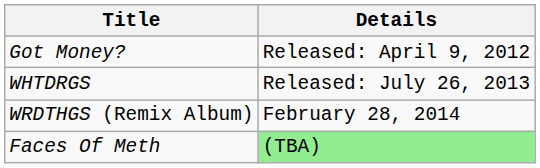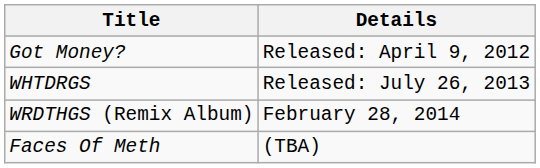(292, 147) lightgreen background -> (292, 147) no background
